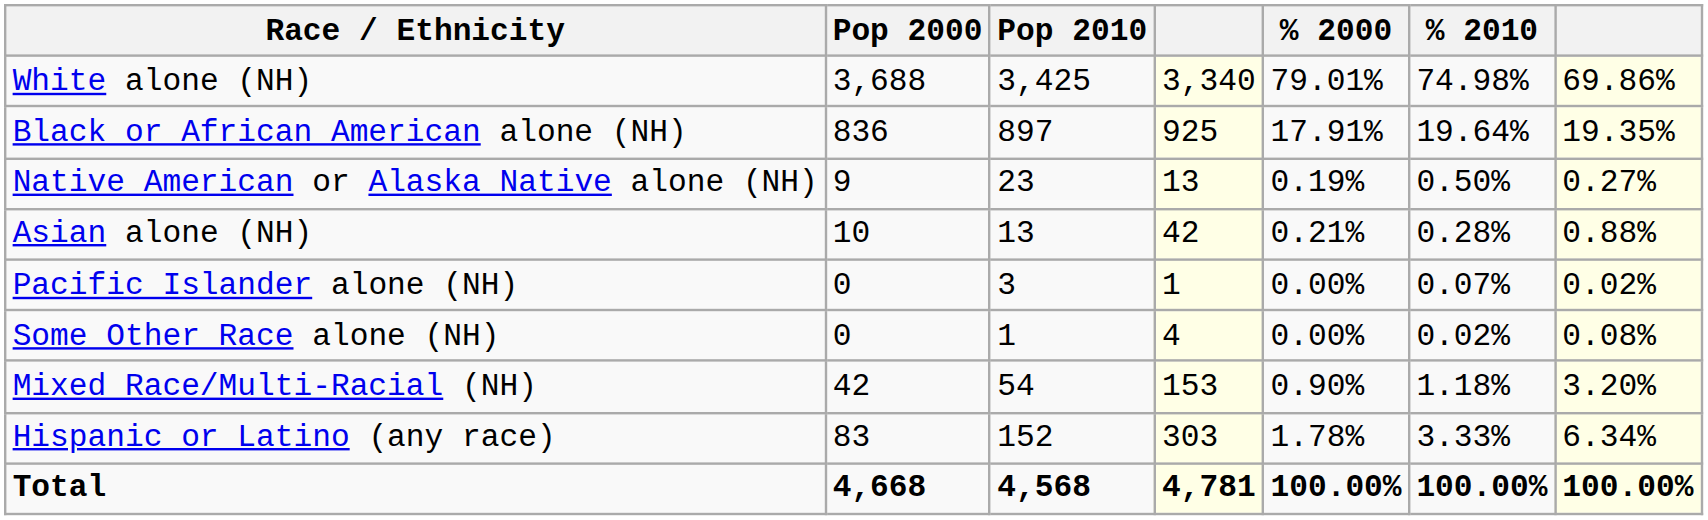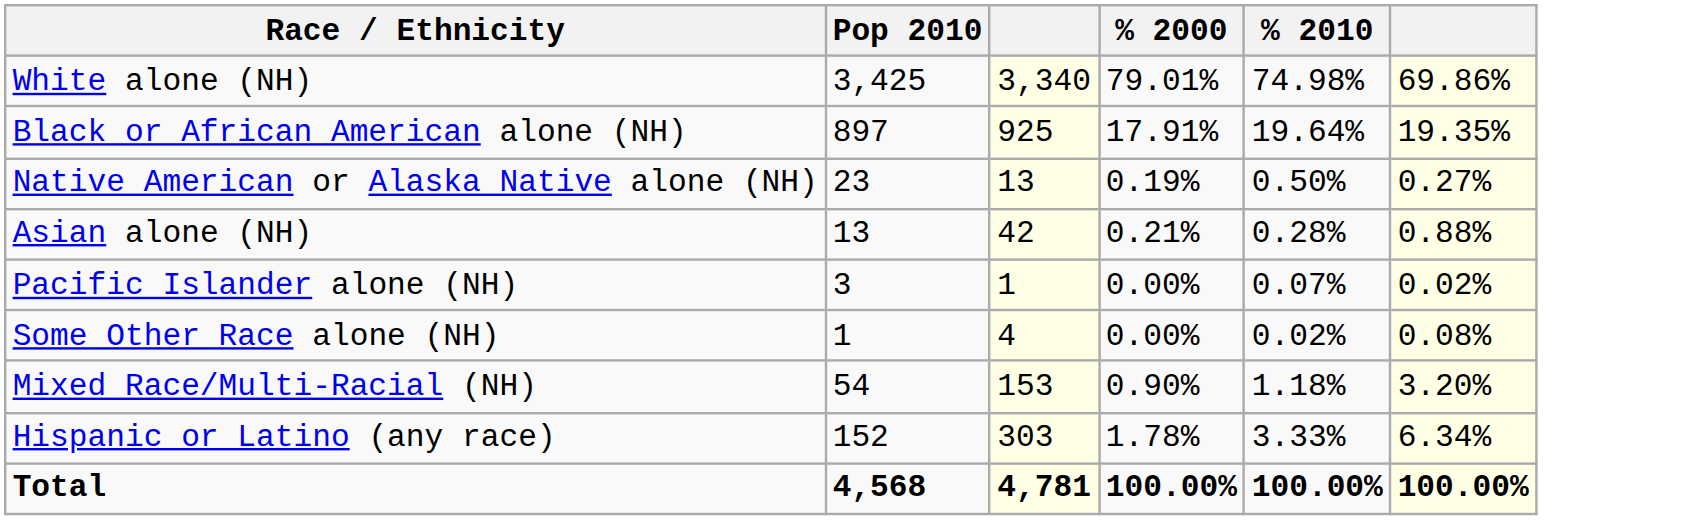- column: (908, 31)
